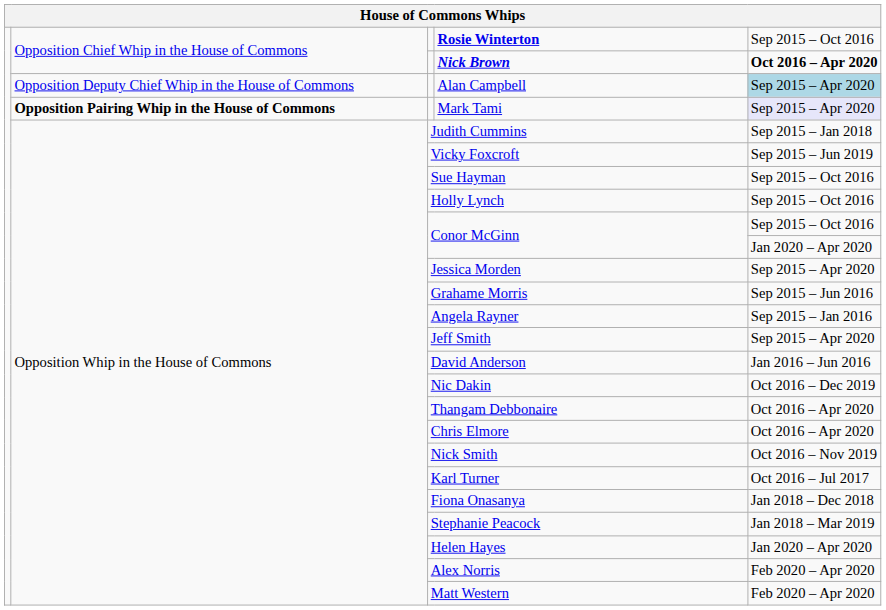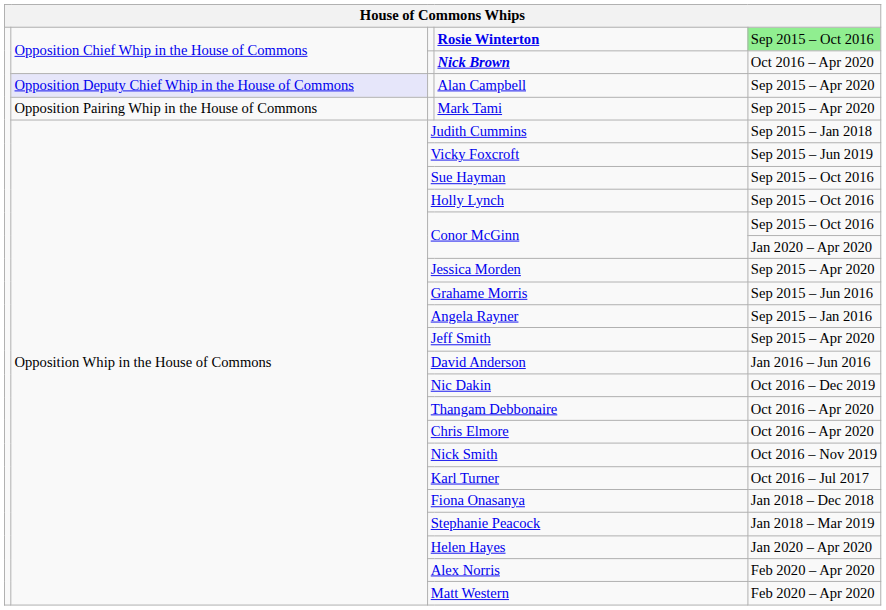(812, 39) no background -> (812, 39) lightgreen background
(814, 62) bold -> (812, 62) normal
(184, 85) no background -> (184, 85) lavender background
(813, 85) lightblue background -> (813, 85) no background
(175, 108) bold -> (166, 108) normal
(813, 108) lavender background -> (813, 108) no background
